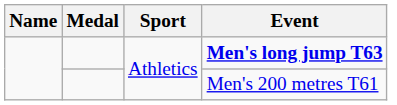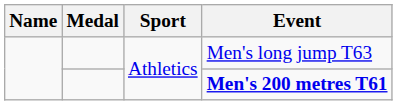(295, 52) bold -> (289, 52) normal
(293, 84) normal -> (297, 84) bold
